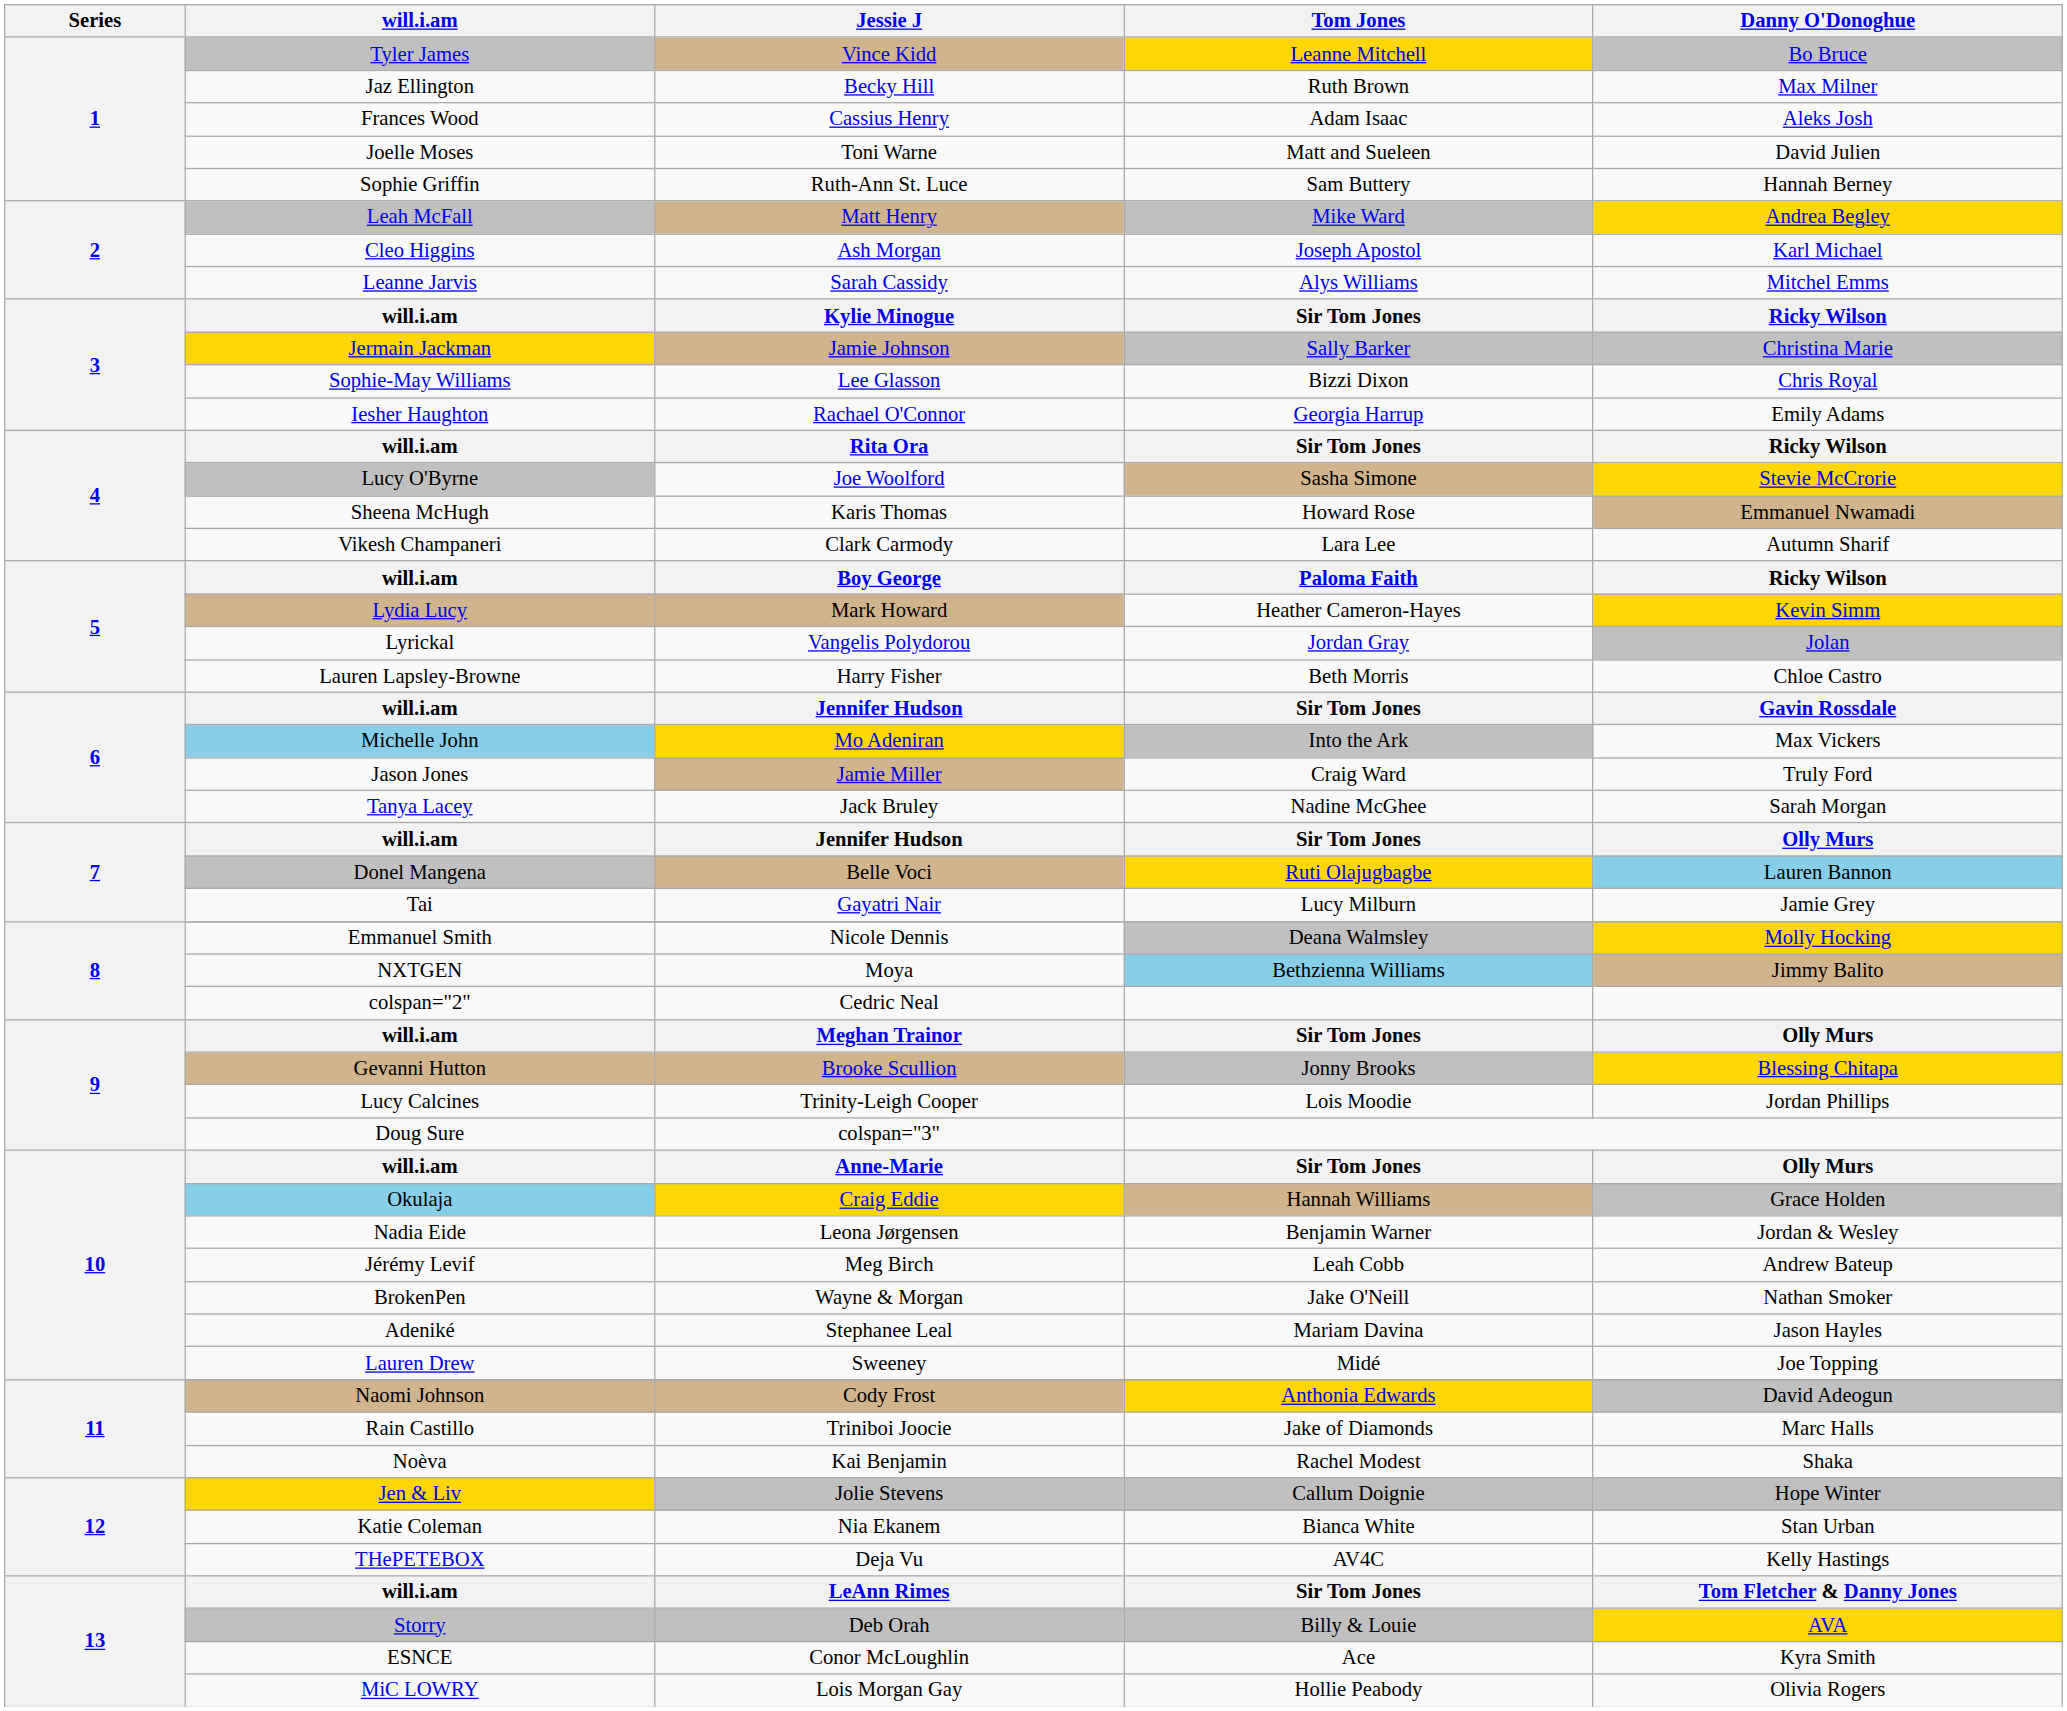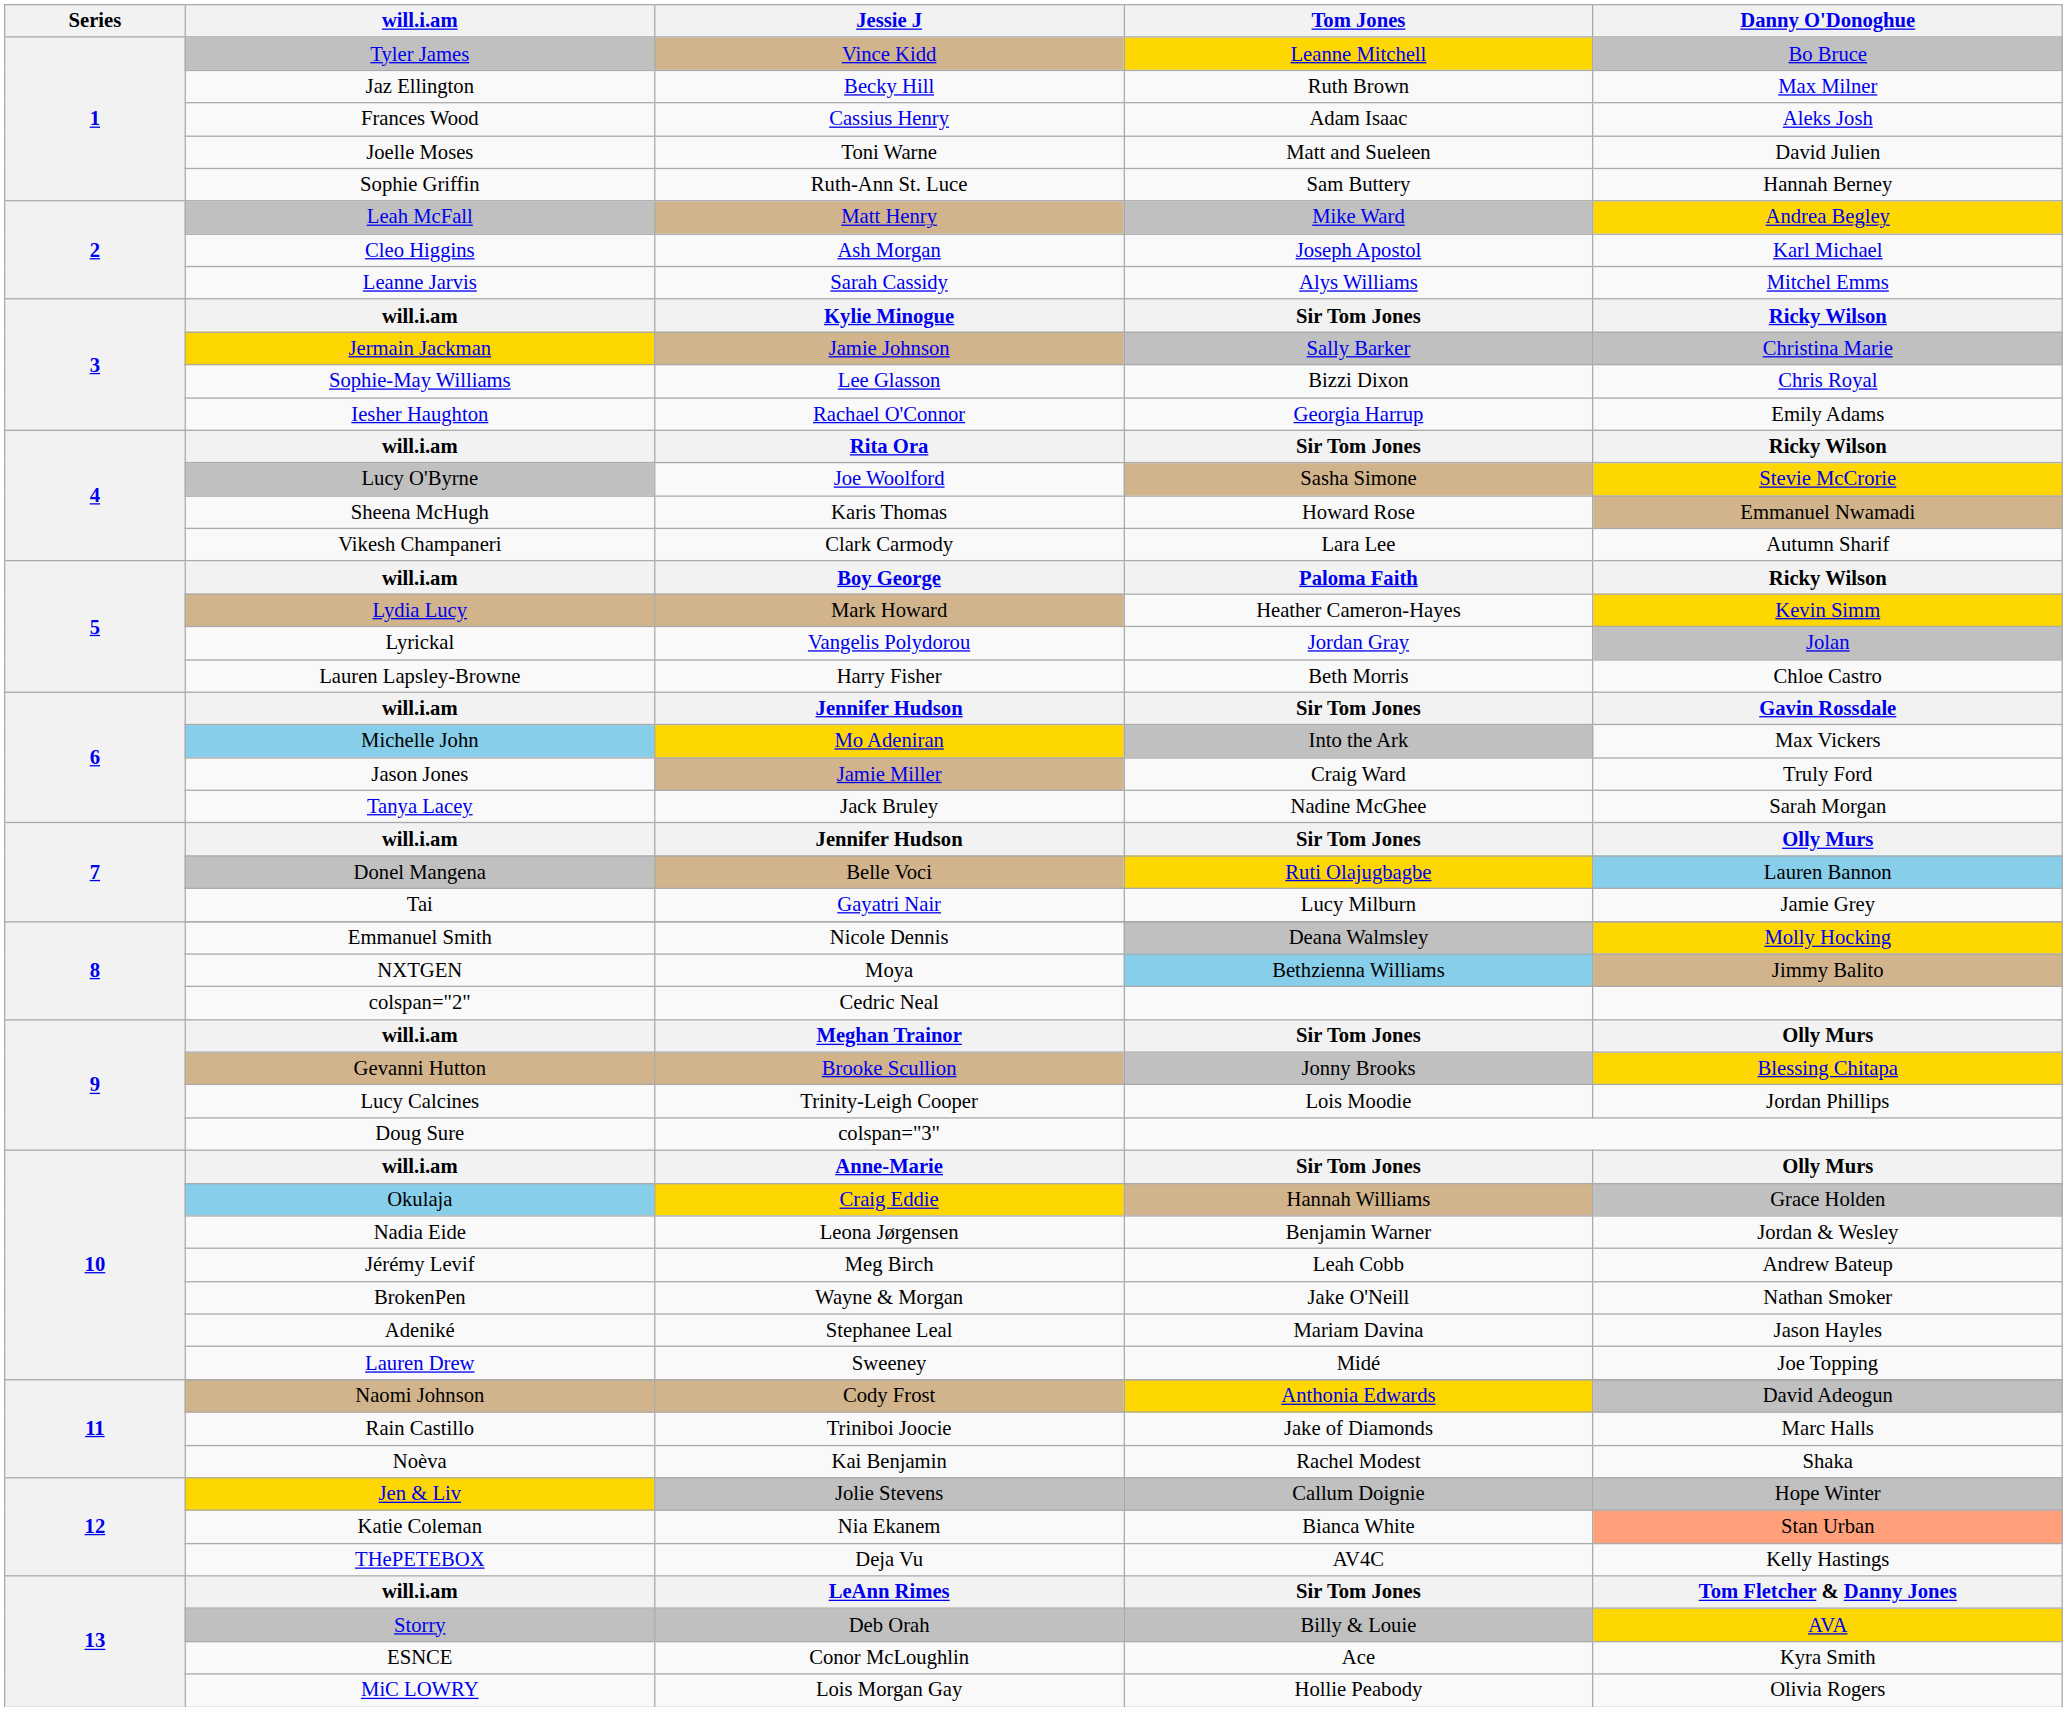(1828, 1526) no background -> (1828, 1526) lightsalmon background
